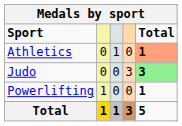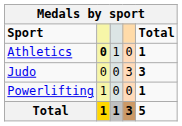(103, 53) normal -> (103, 53) bold
(142, 53) lightsalmon background -> (142, 53) no background
(142, 73) lightgreen background -> (142, 73) no background
